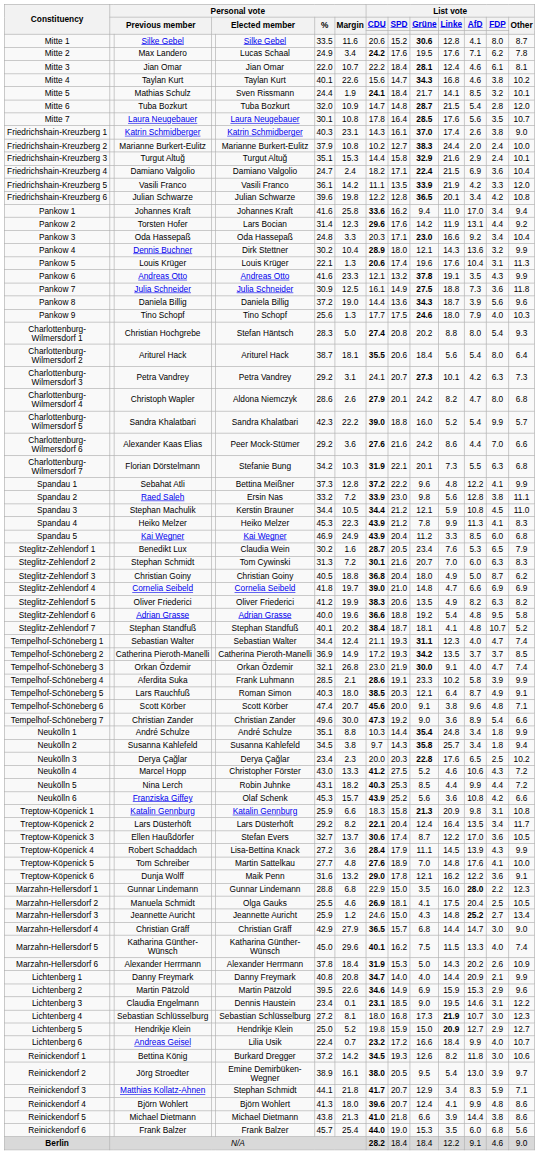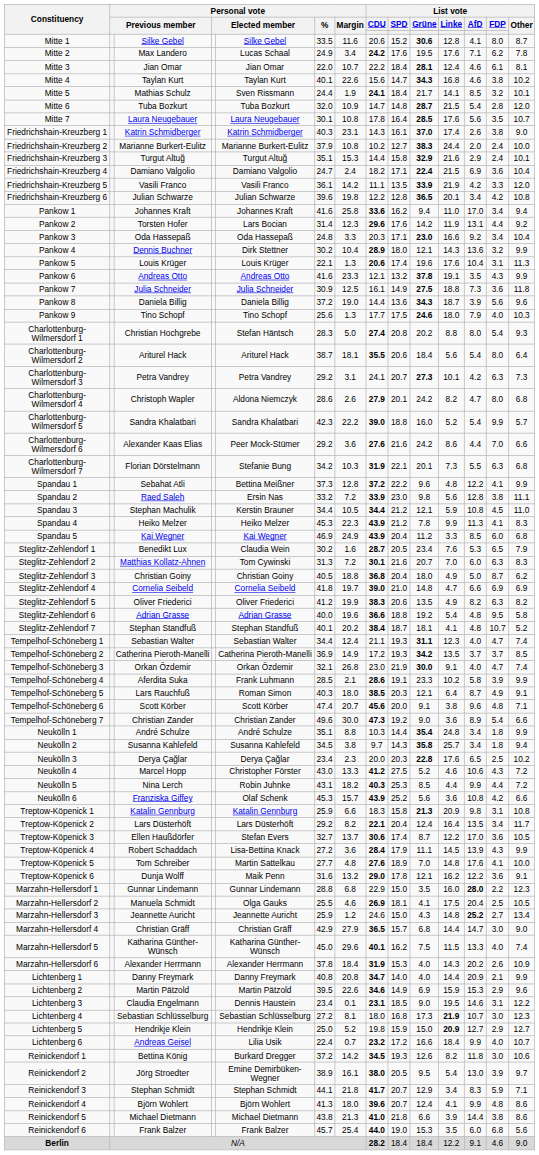(163, 562) Stephan Schmidt -> (163, 562) Matthias Kollatz-Ahnen
(424, 964) 5.0 -> (424, 964) 4.0
(163, 1091) Matthias Kollatz-Ahnen -> (163, 1091) Stephan Schmidt
